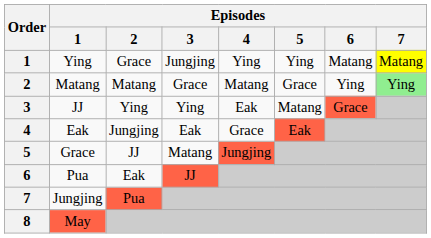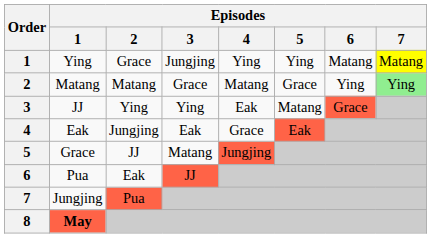(78, 221) normal -> (78, 221) bold
